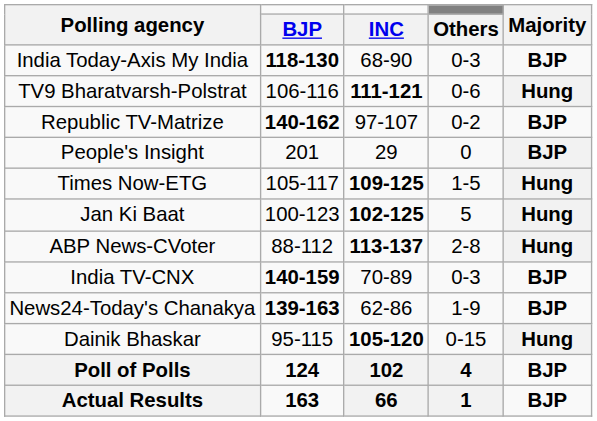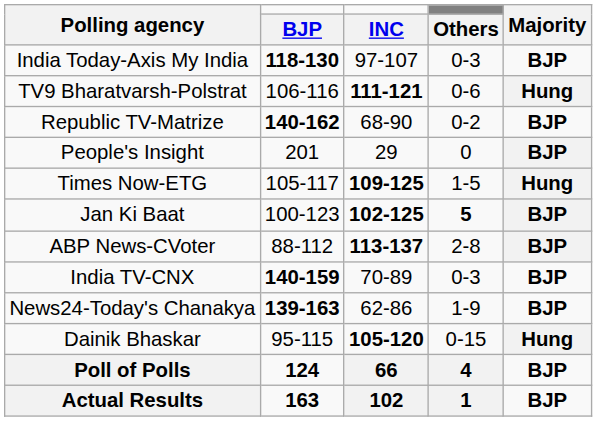(386, 60) 68-90 -> (386, 60) 97-107
(386, 122) 97-107 -> (386, 122) 68-90
(466, 215) normal -> (466, 215) bold
(547, 215) Hung -> (547, 215) BJP
(547, 245) Hung -> (547, 245) BJP
(386, 369) 102 -> (386, 369) 66
(386, 400) 66 -> (386, 400) 102
